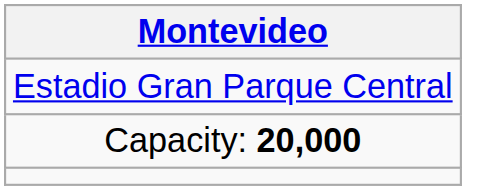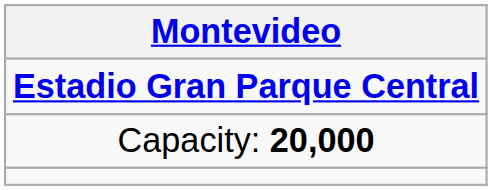(233, 85) normal -> (246, 85) bold
